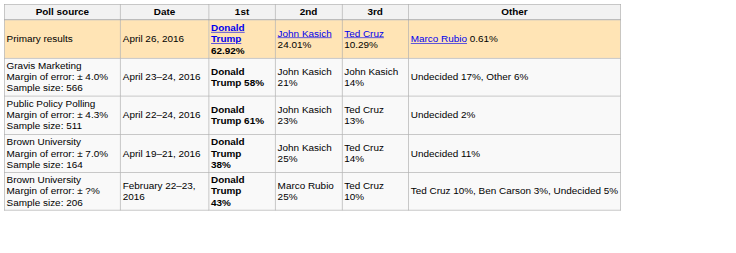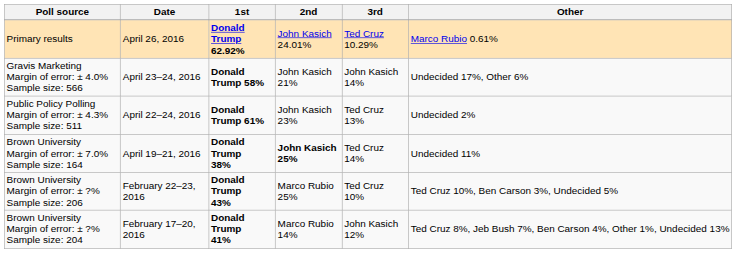(305, 153) normal -> (307, 153) bold
+ row: (53, 229)
